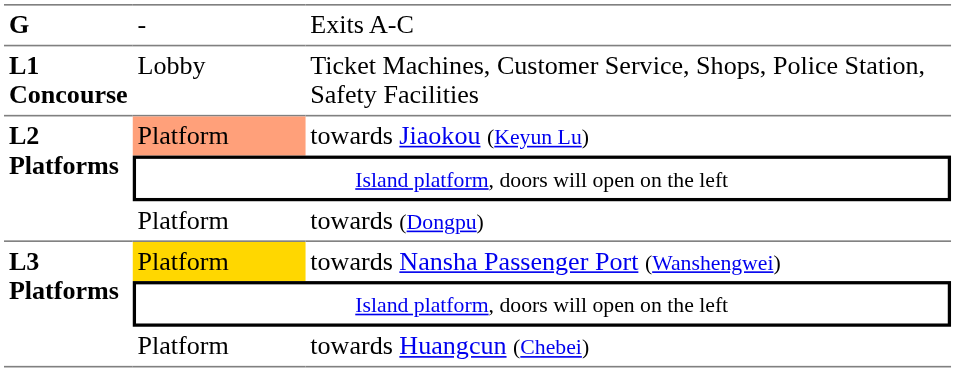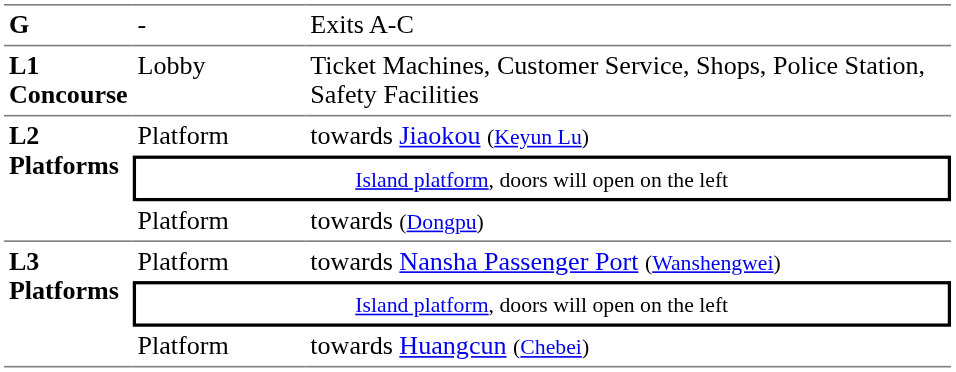(183, 135) lightsalmon background -> (183, 135) no background
(183, 261) gold background -> (183, 261) no background
